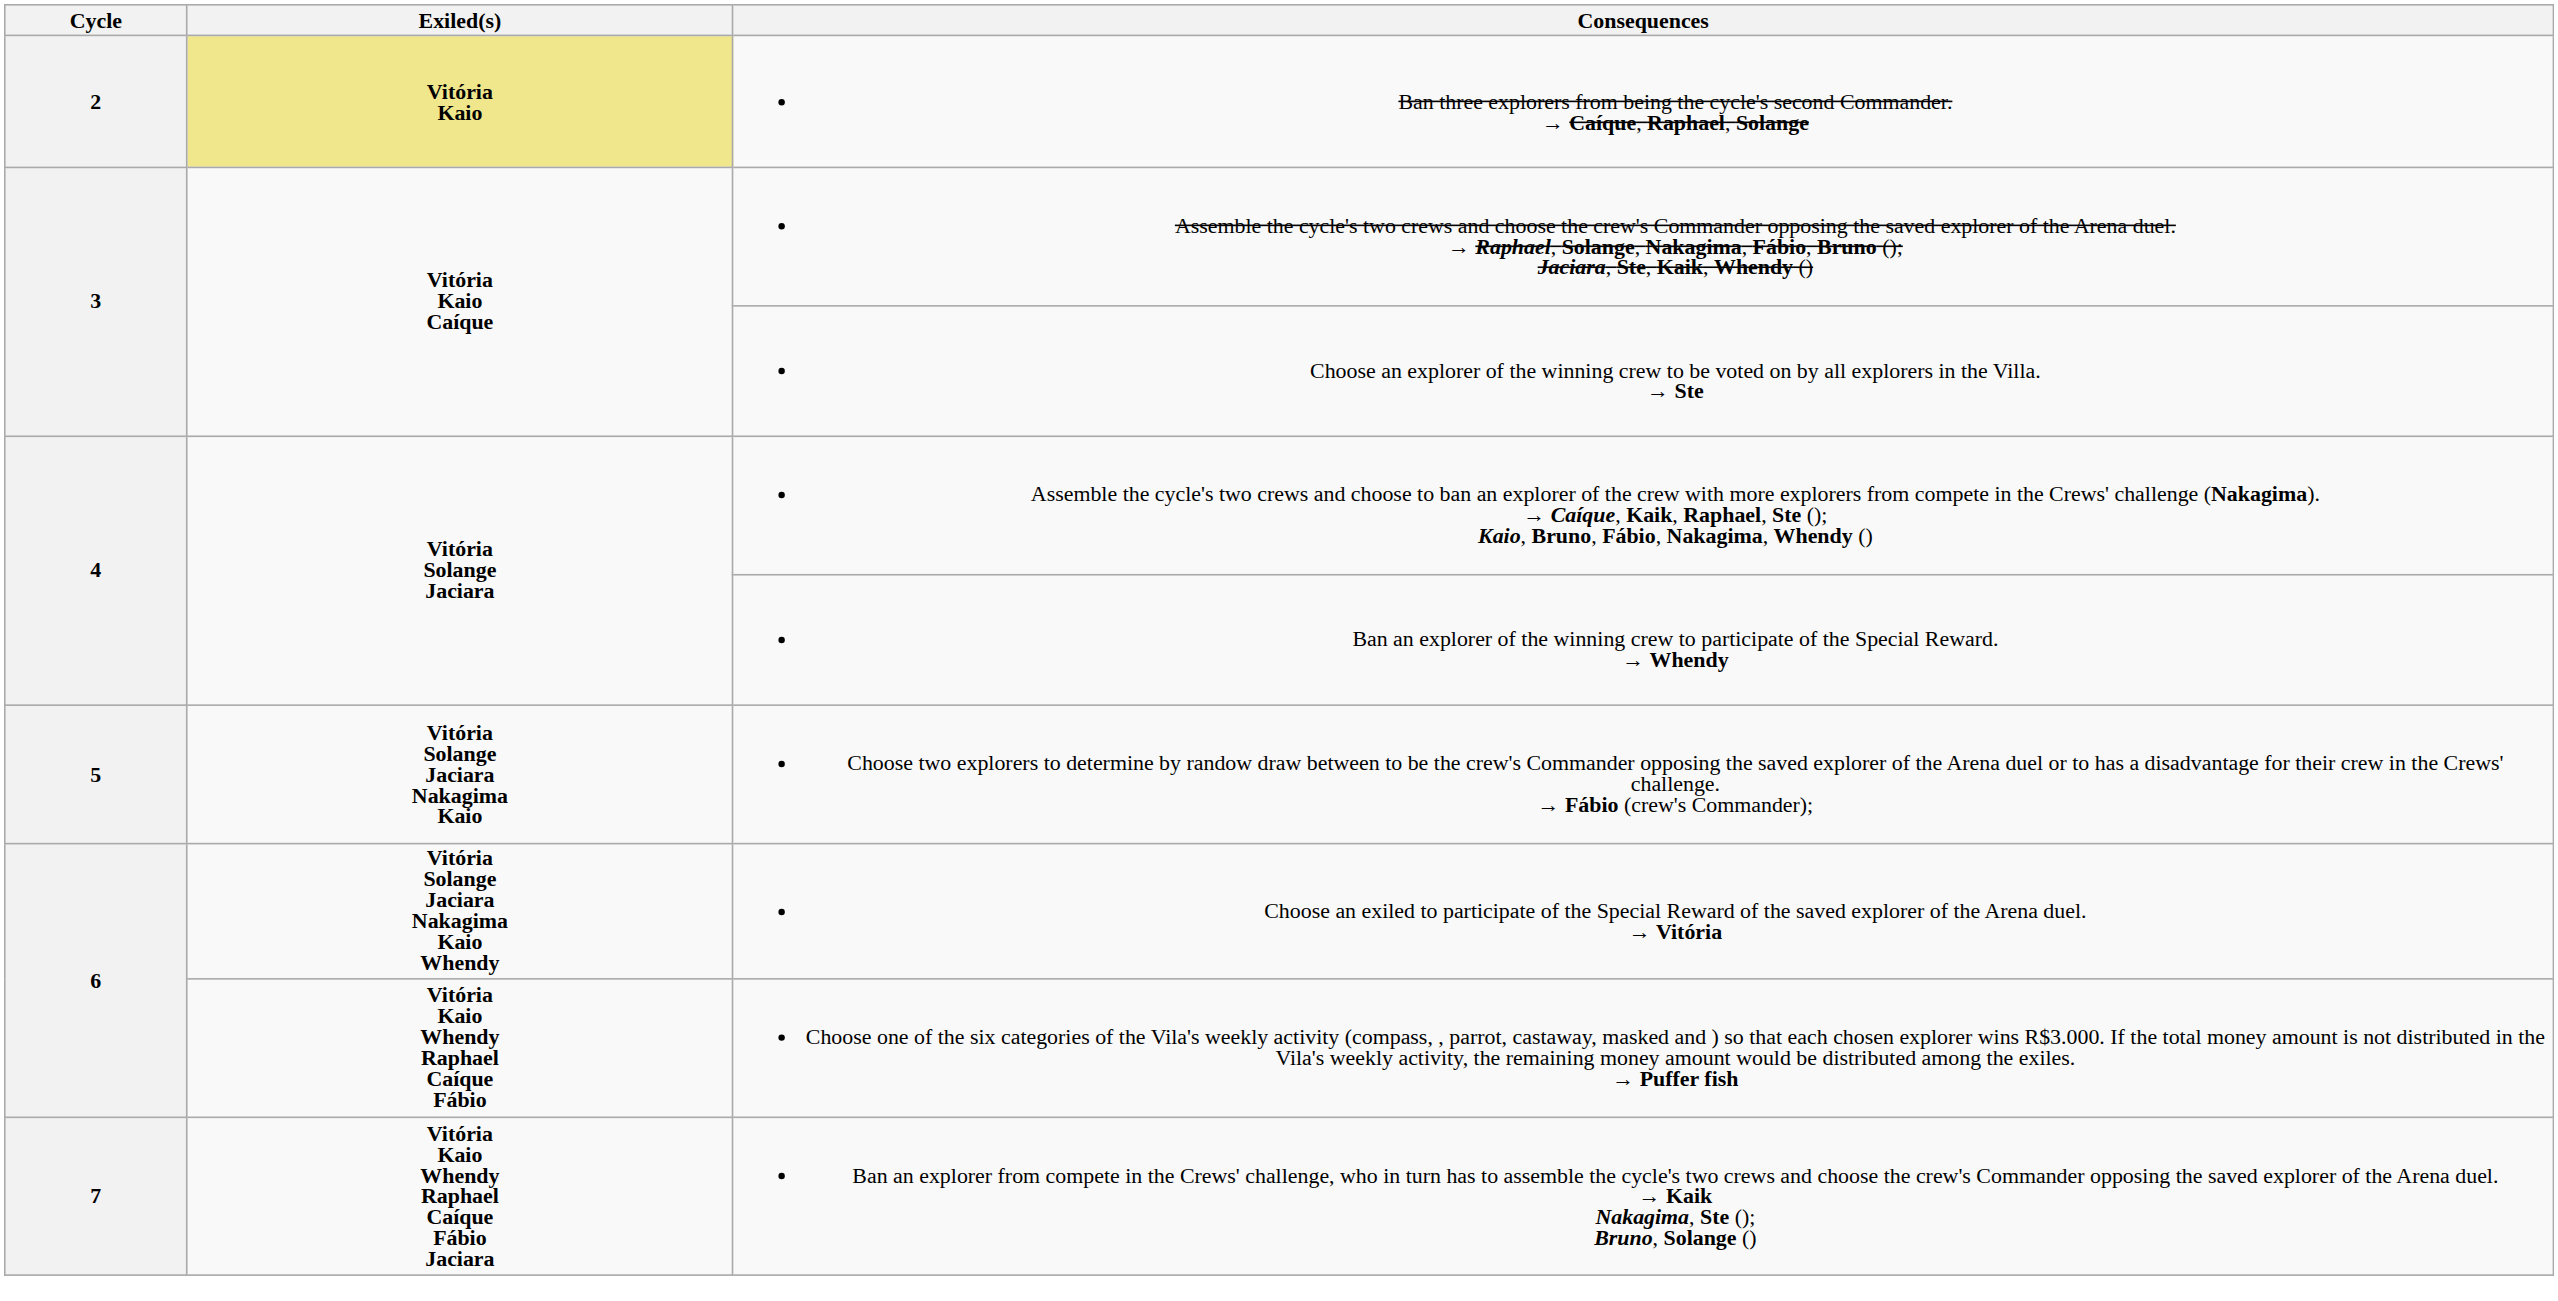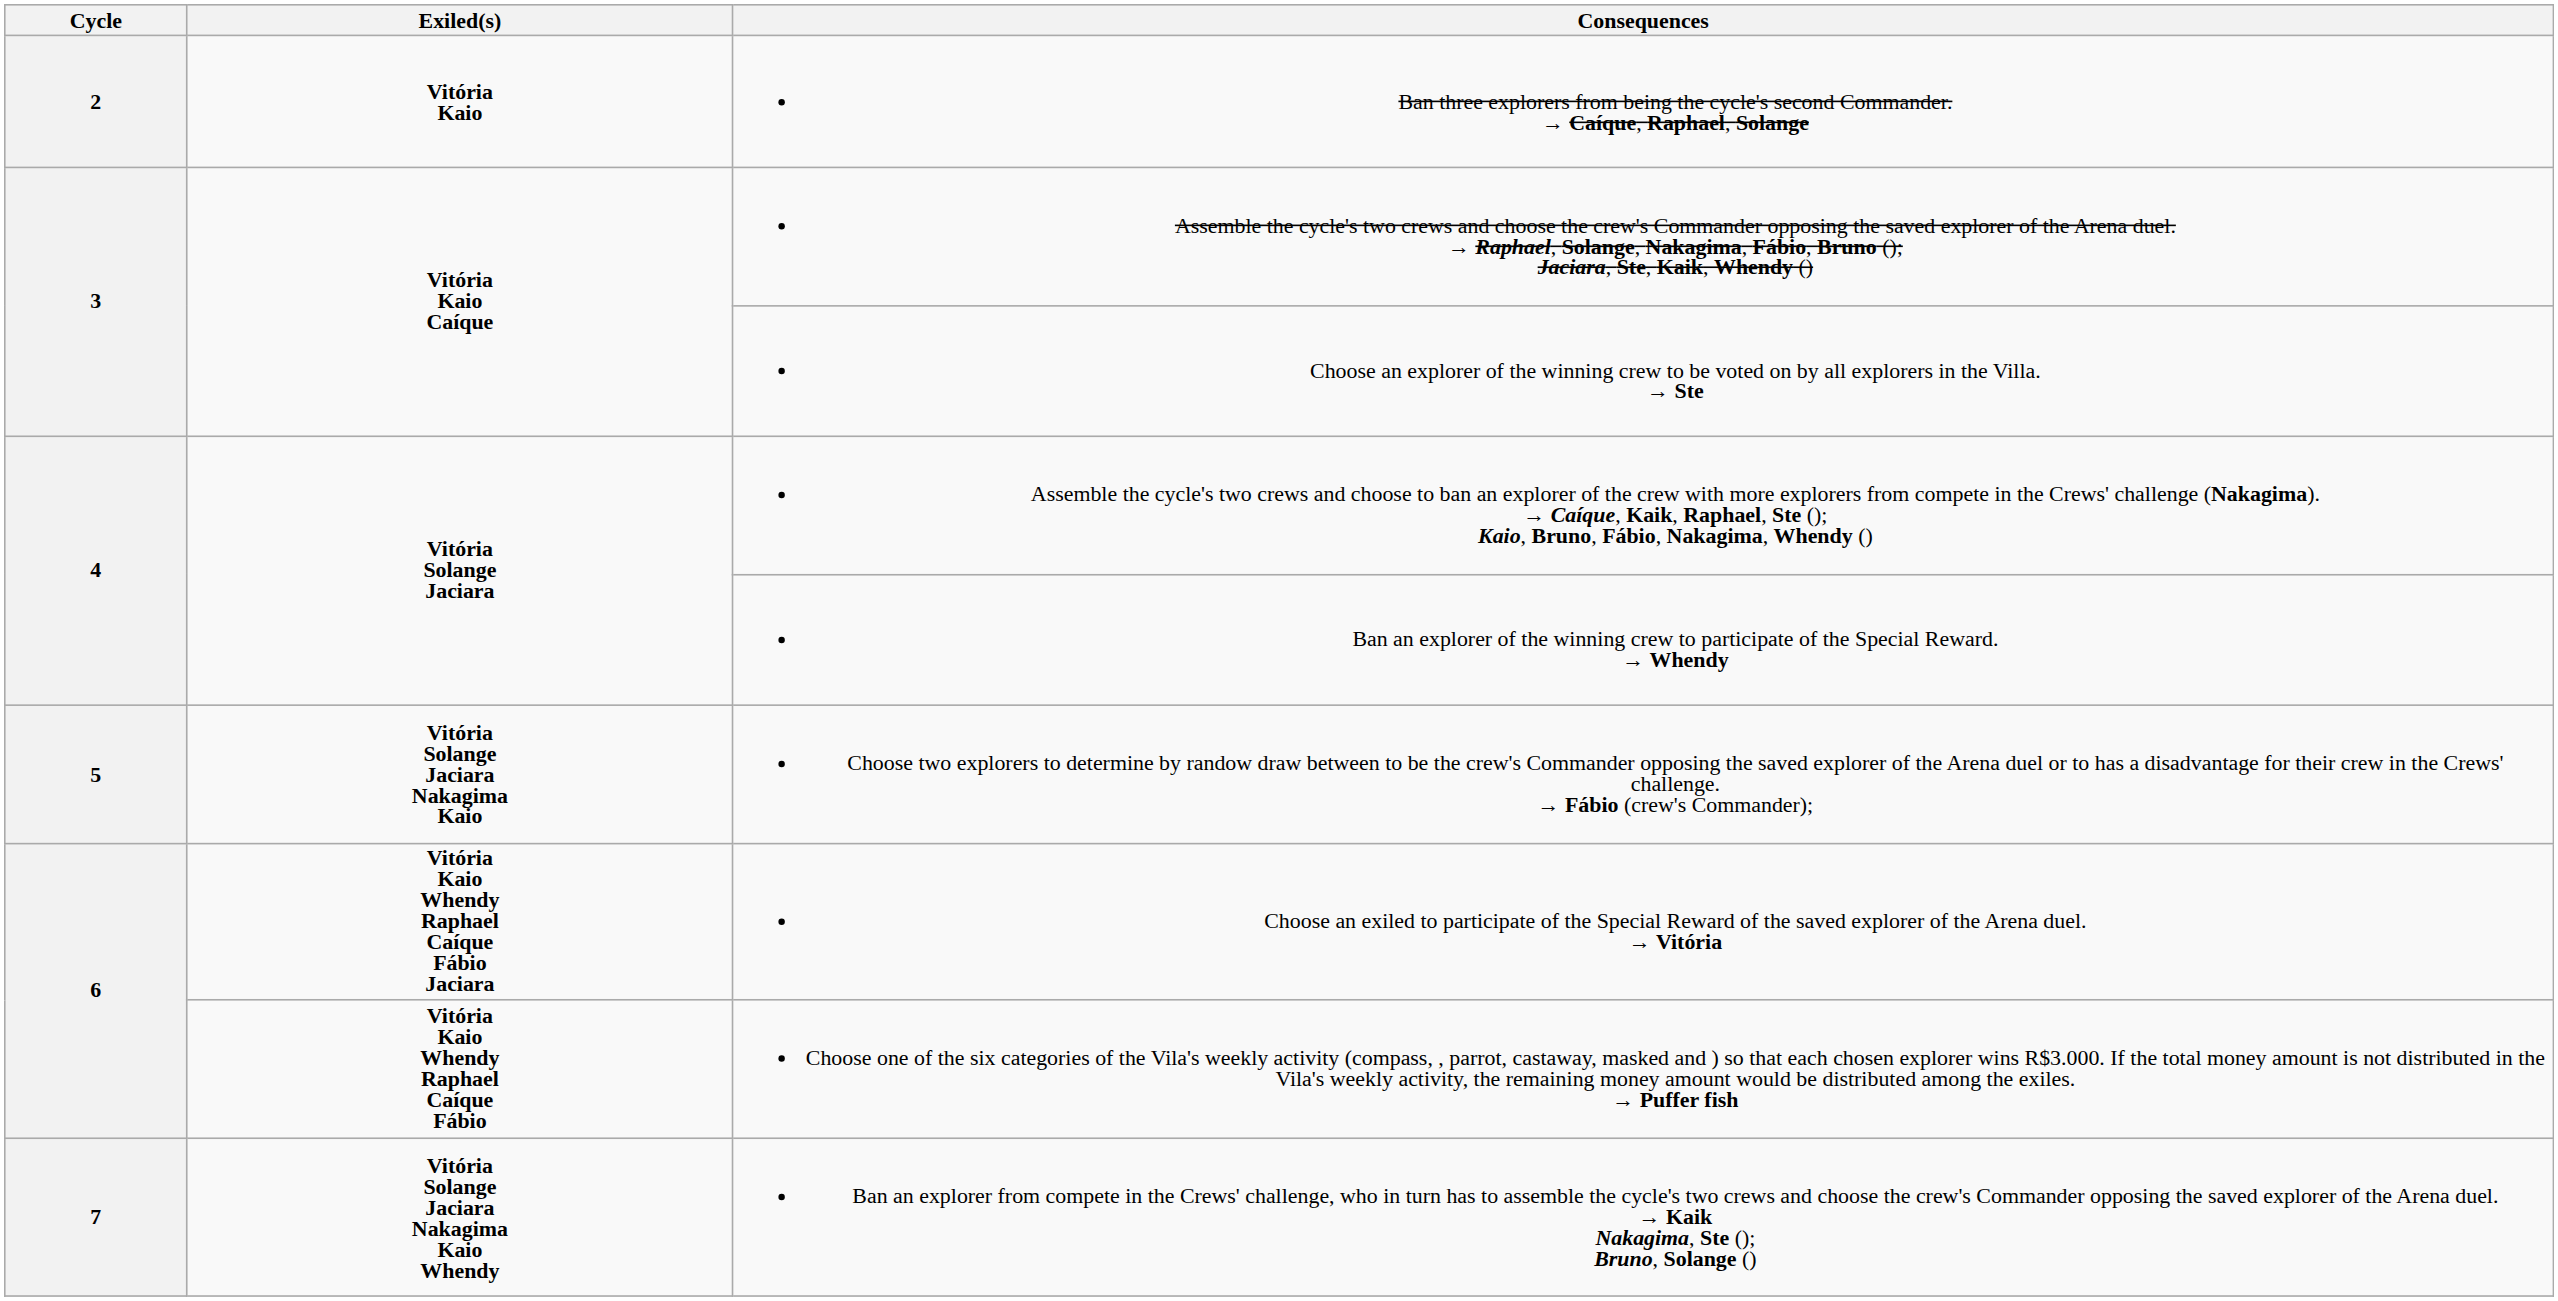(460, 101) khaki background -> (460, 101) no background
(460, 911) Vitória Solange Jaciara Nakagima Kaio Whendy -> (460, 921) Vitória Kaio Whendy Raphael Caíque Fábio Jaciara
(460, 1196) Vitória Kaio Whendy Raphael Caíque Fábio Jaciara -> (460, 1217) Vitória Solange Jaciara Nakagima Kaio Whendy
